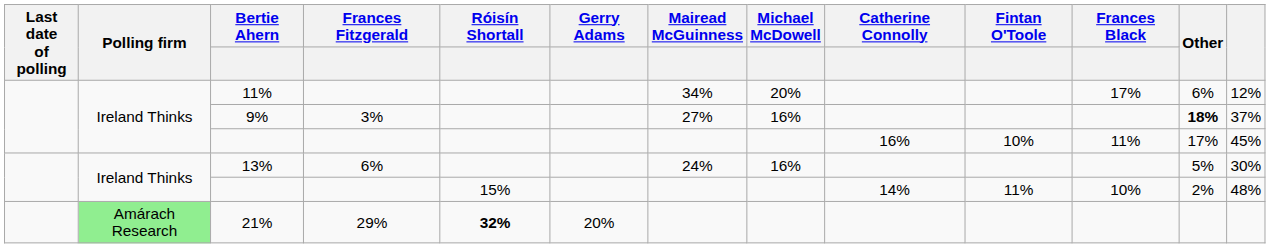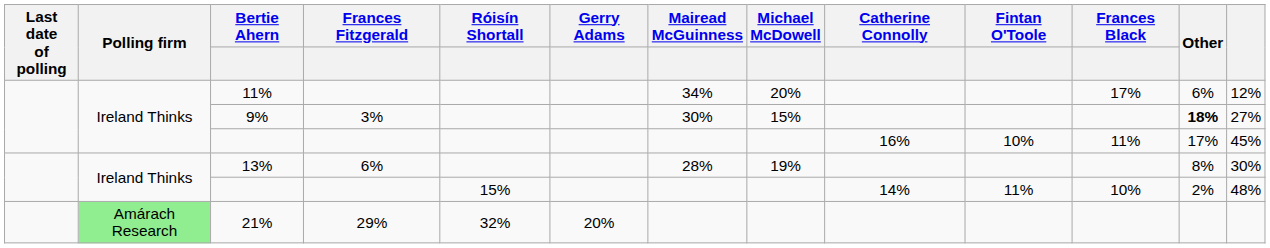(697, 117) 27% -> (697, 117) 30%
(786, 117) 16% -> (786, 117) 15%
(1246, 117) 37% -> (1246, 117) 27%
(697, 166) 24% -> (697, 166) 28%
(786, 166) 16% -> (786, 166) 19%
(1203, 166) 5% -> (1203, 166) 8%
(495, 223) bold -> (495, 223) normal
